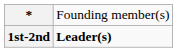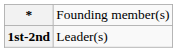(84, 36) bold -> (82, 36) normal
